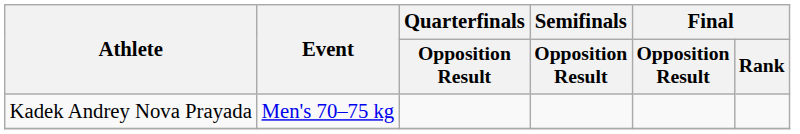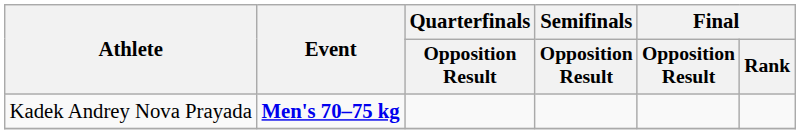(328, 111) normal -> (331, 111) bold
